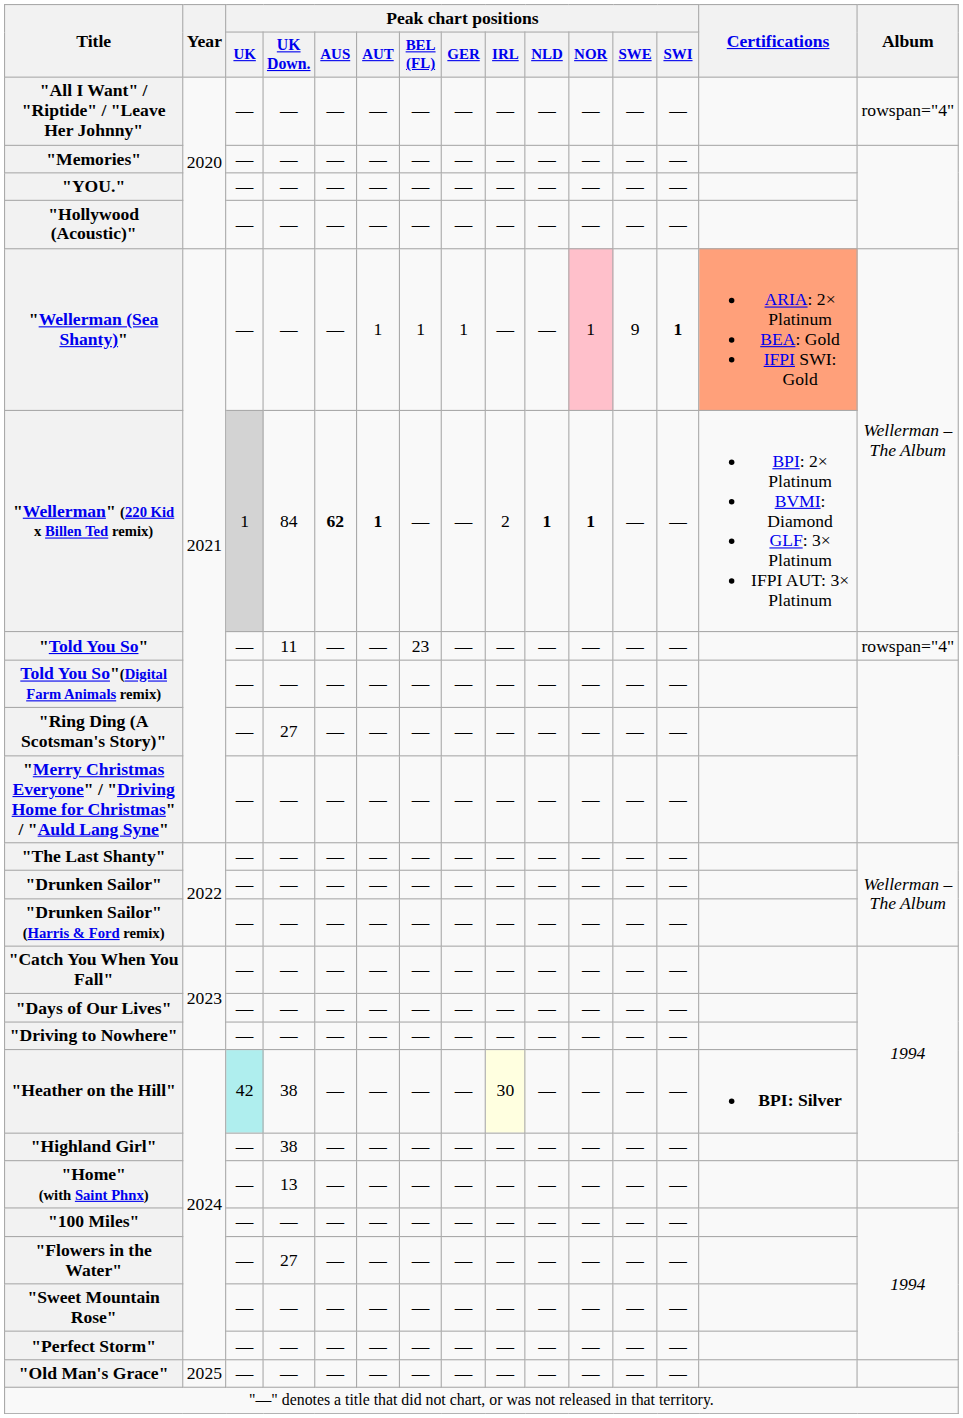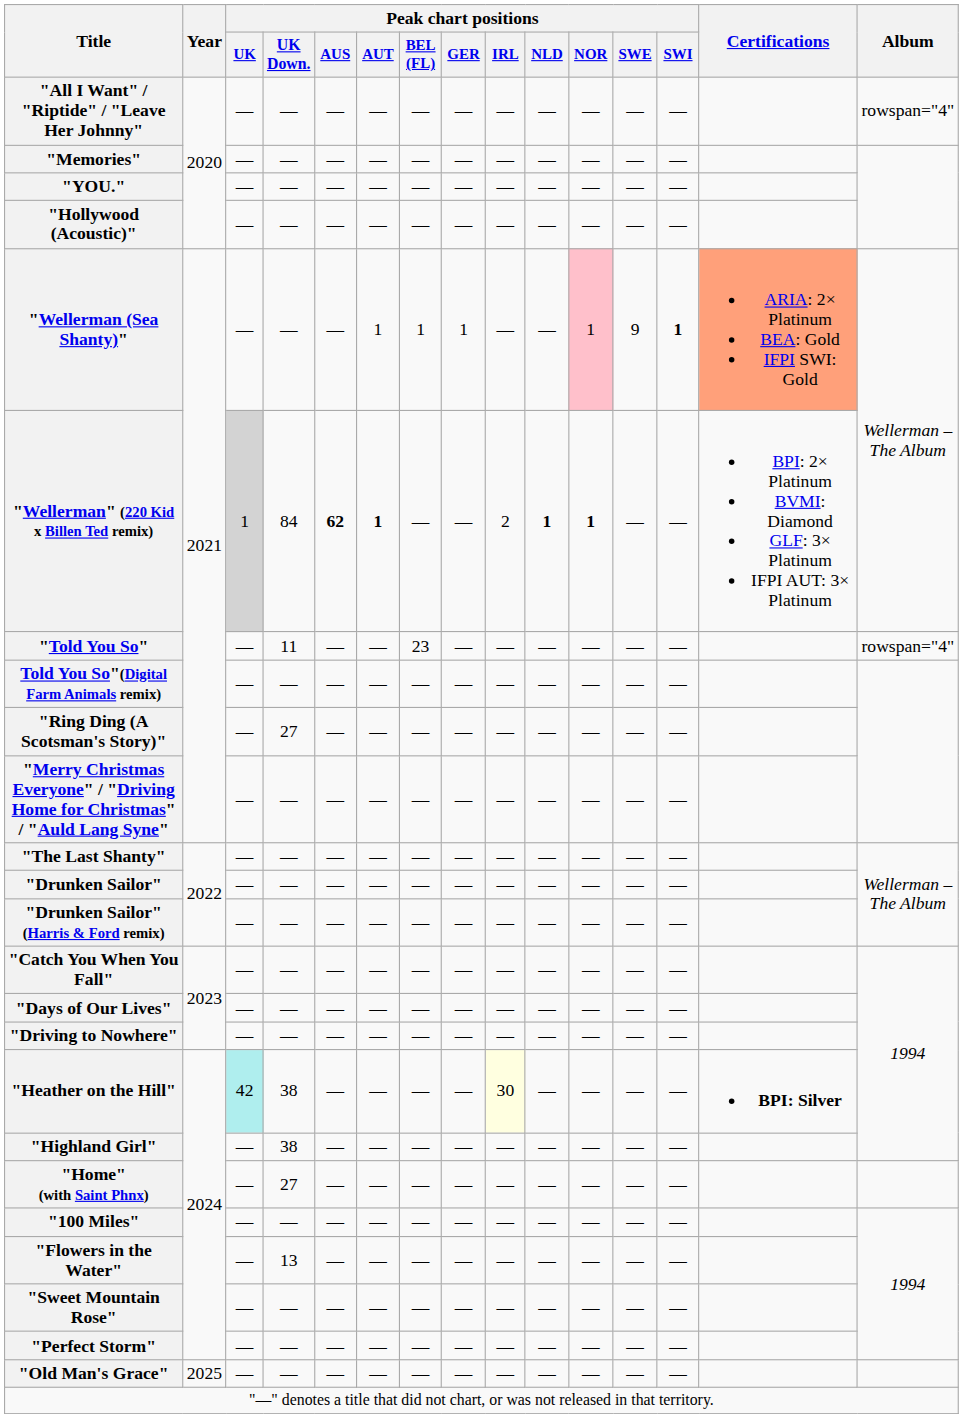(289, 1184) 13 -> (289, 1184) 27
(289, 1259) 27 -> (289, 1259) 13
